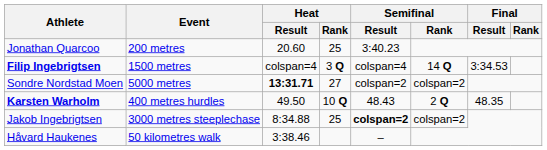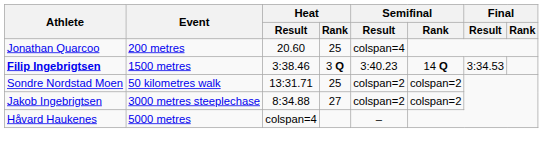(381, 48) 3:40.23 -> (379, 48) colspan=4
(291, 66) colspan=4 -> (291, 66) 3:38.46
(381, 66) colspan=4 -> (379, 66) 3:40.23
(160, 84) 5000 metres -> (175, 84) 50 kilometres walk
(291, 84) bold -> (291, 84) normal
(335, 84) 27 -> (335, 84) 25
- row: (53, 101)
(335, 119) 25 -> (335, 101) 27
(381, 119) bold -> (379, 101) normal
(175, 137) 50 kilometres walk -> (160, 119) 5000 metres
(291, 137) 3:38.46 -> (291, 119) colspan=4
